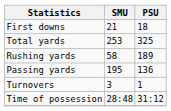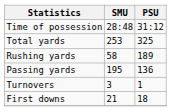rows swapped: (36, 27) <-> (54, 99)
